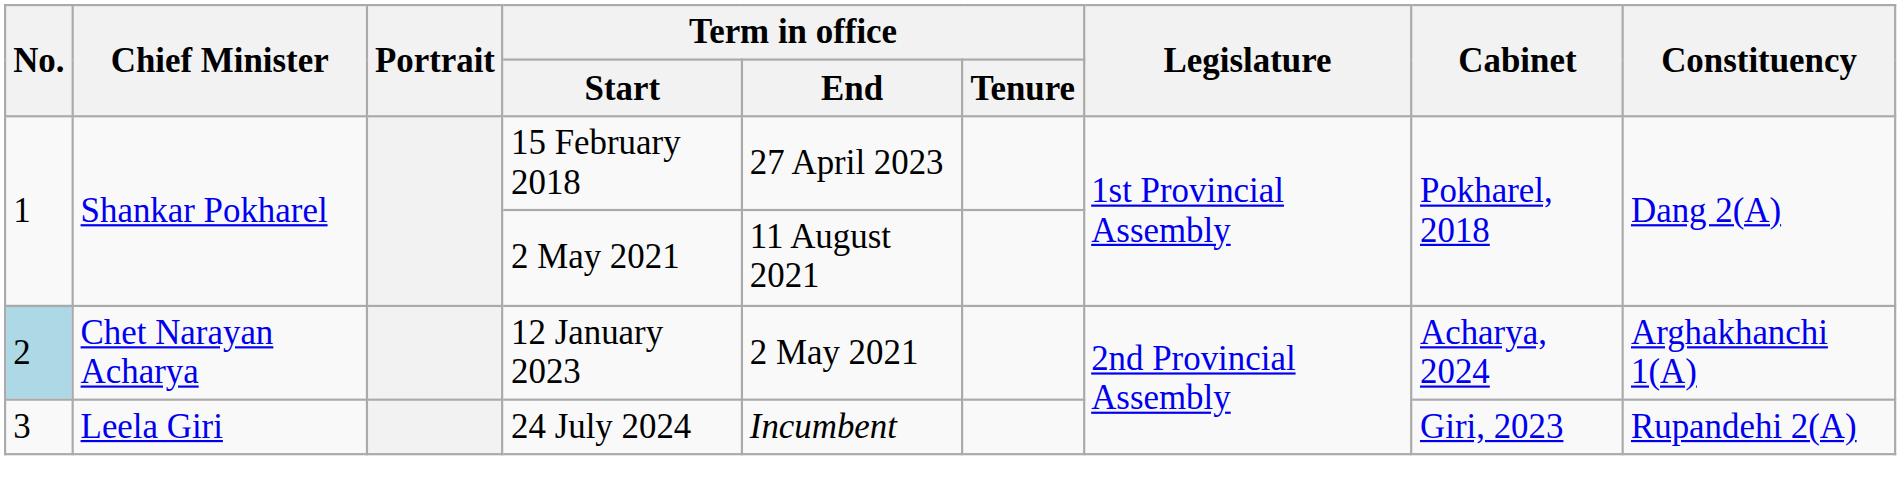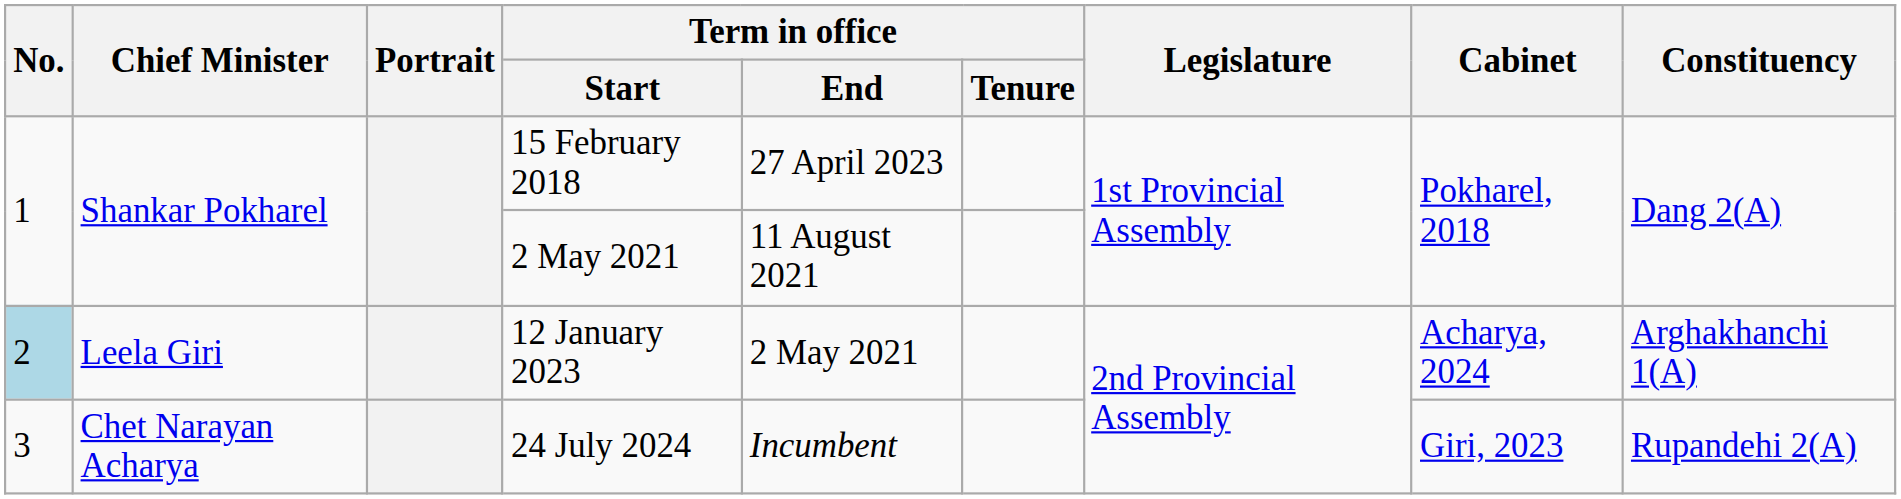(177, 351) Chet Narayan Acharya -> (152, 351) Leela Giri
(152, 426) Leela Giri -> (177, 446) Chet Narayan Acharya
